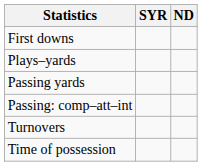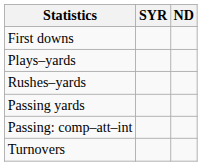+ row: (47, 82)
- row: (62, 149)
